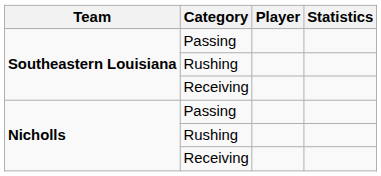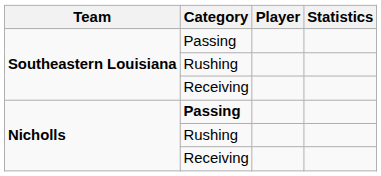(210, 111) normal -> (212, 111) bold
